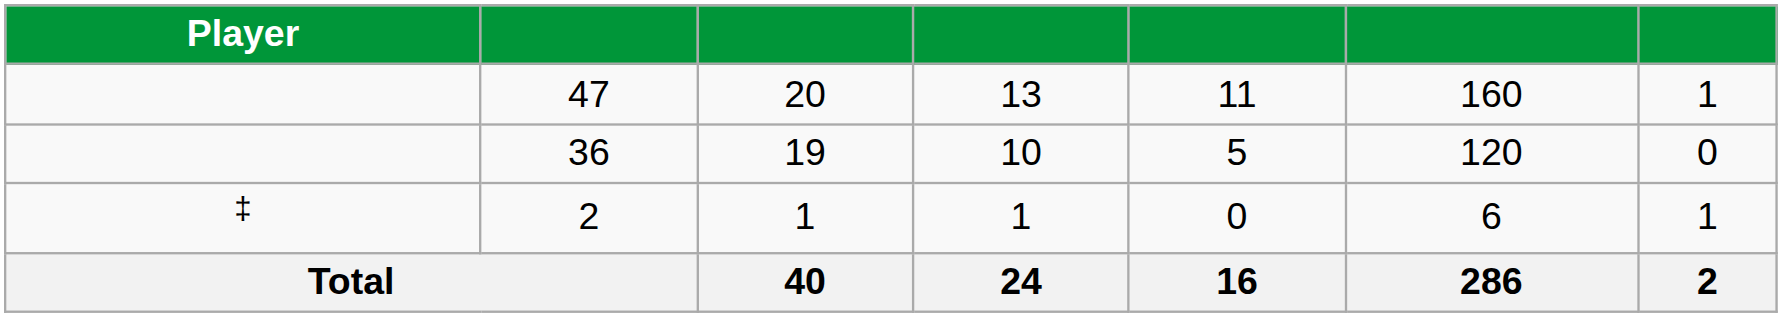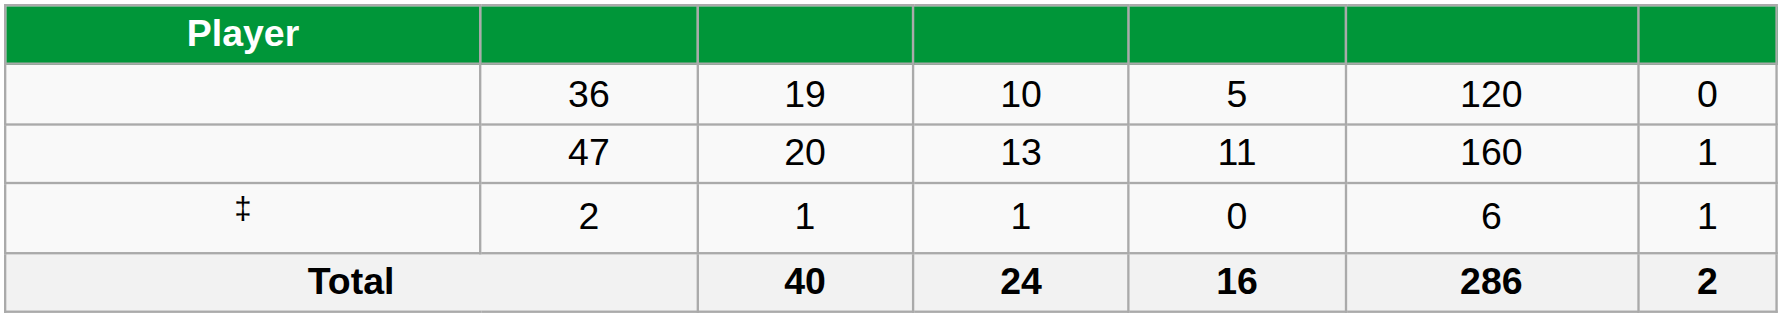rows swapped: (589, 93) <-> (589, 152)
